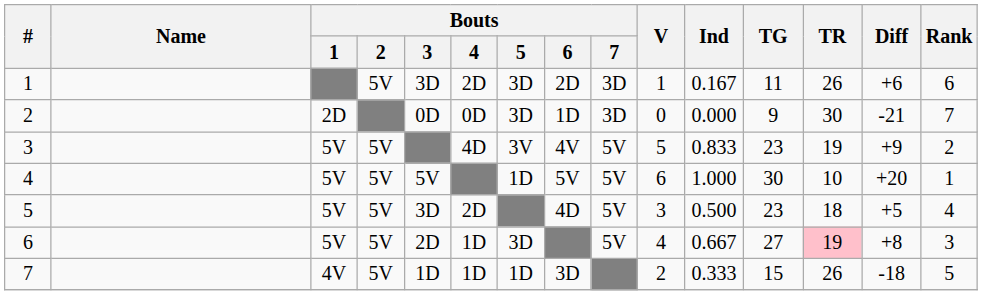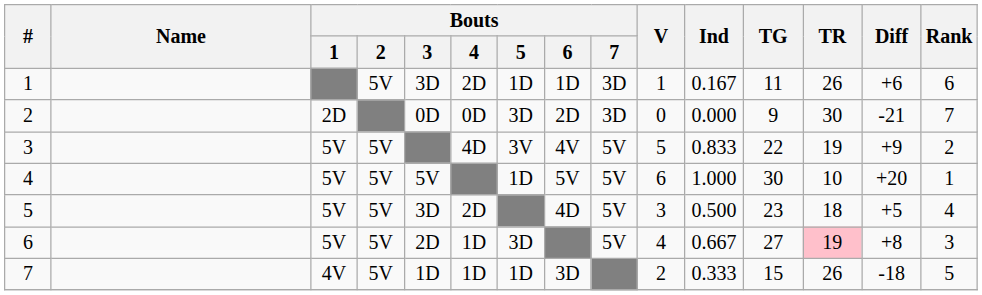(521, 83) 3D -> (521, 83) 1D
(568, 83) 2D -> (568, 83) 1D
(568, 115) 1D -> (568, 115) 2D
(773, 147) 23 -> (773, 147) 22
